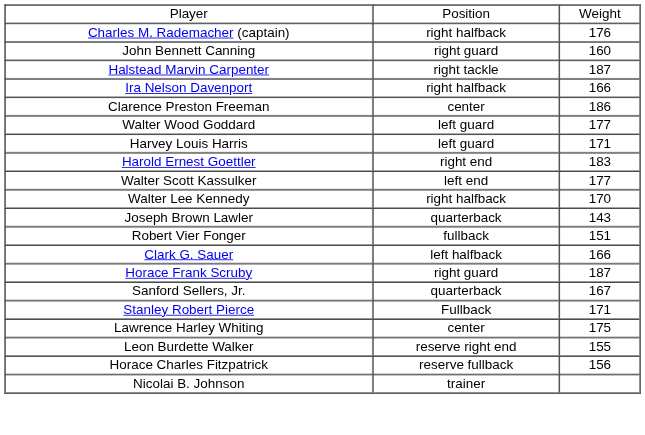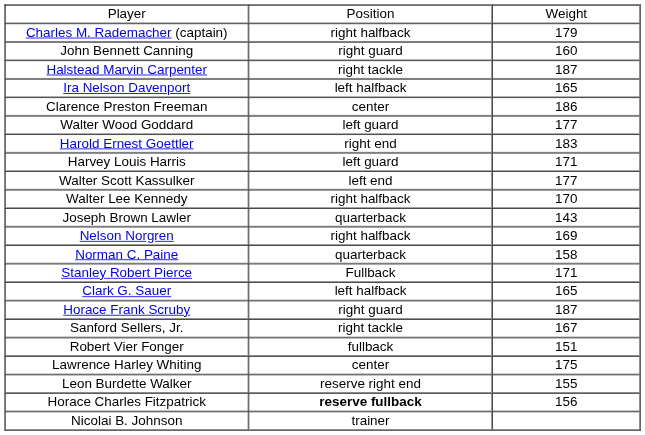(600, 32) 176 -> (566, 32) 179
(466, 88) right halfback -> (370, 88) left halfback
(600, 88) 166 -> (566, 88) 165
rows swapped: (189, 161) <-> (189, 143)
+ row: (127, 235)
+ row: (127, 254)
rows swapped: (189, 309) <-> (189, 235)
(600, 254) 166 -> (566, 291) 165
(466, 291) quarterback -> (370, 328) right tackle
(466, 365) normal -> (370, 402) bold
